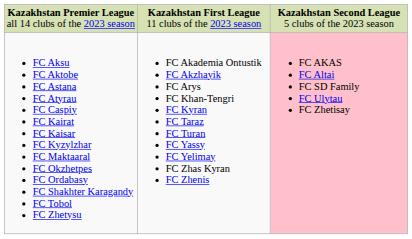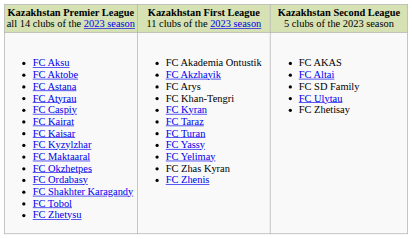(339, 86) pink background -> (339, 86) no background
